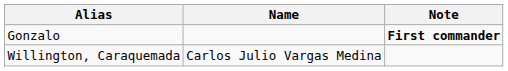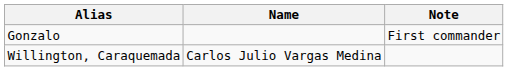(444, 35) bold -> (444, 35) normal
